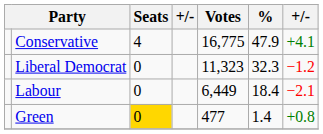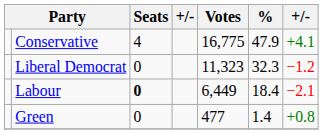(137, 91) normal -> (137, 91) bold
(137, 116) gold background -> (137, 116) no background
